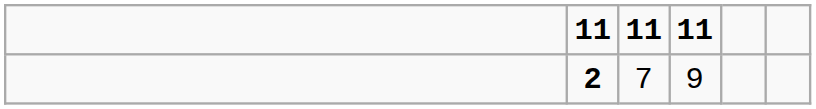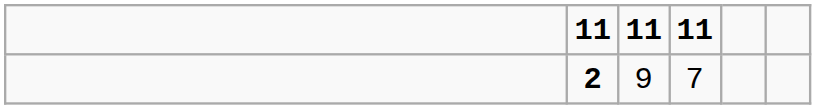(644, 80) 7 -> (644, 80) 9
(695, 80) 9 -> (695, 80) 7
